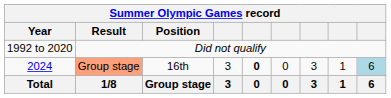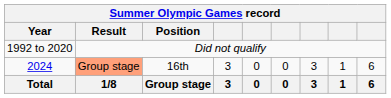(257, 67) bold -> (257, 67) normal
(371, 67) lightblue background -> (371, 67) no background
